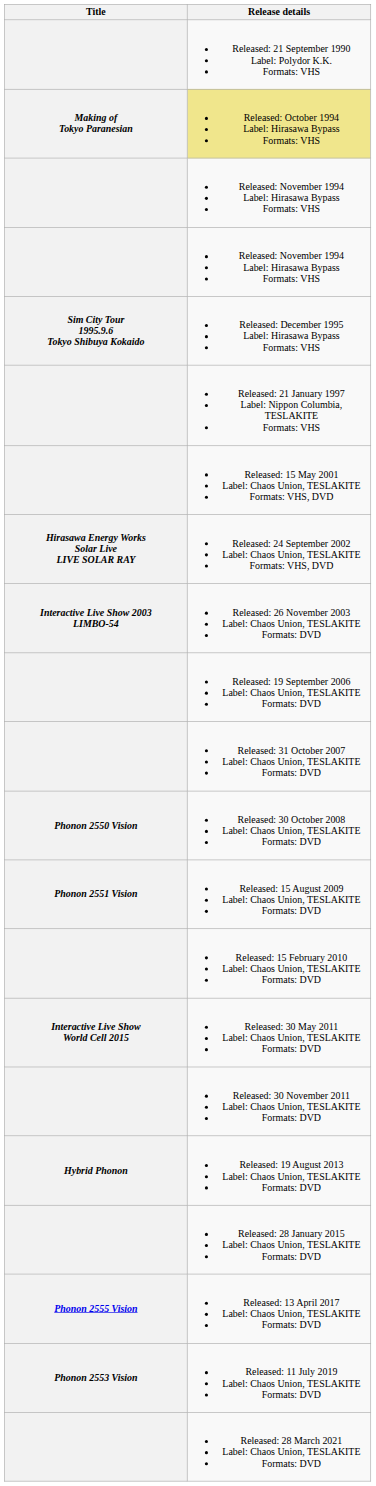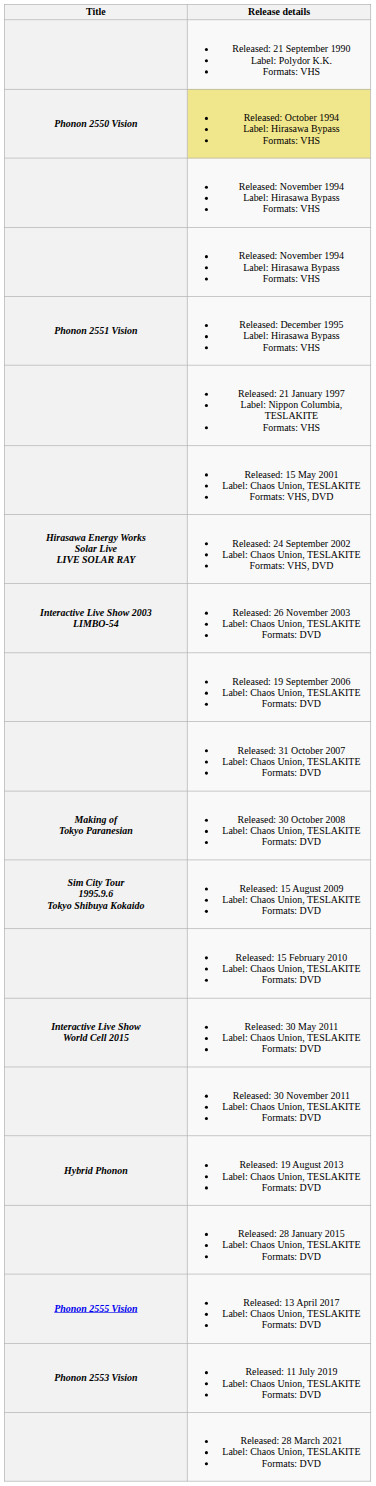(96, 123) Making of Tokyo Paranesian -> (96, 123) Phonon 2550 Vision
(96, 330) Sim City Tour 1995.9.6 Tokyo Shibuya Kokaido -> (96, 330) Phonon 2551 Vision
(96, 825) Phonon 2550 Vision -> (96, 825) Making of Tokyo Paranesian
(96, 894) Phonon 2551 Vision -> (96, 894) Sim City Tour 1995.9.6 Tokyo Shibuya Kokaido
